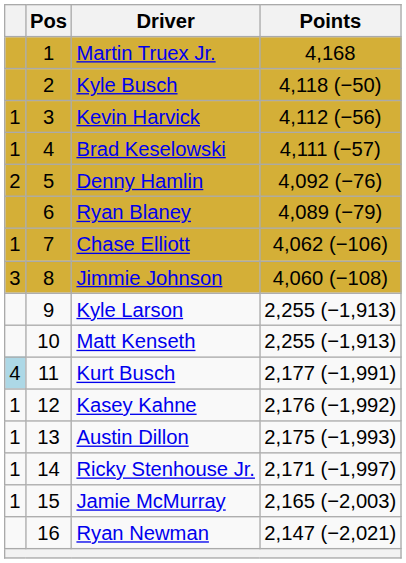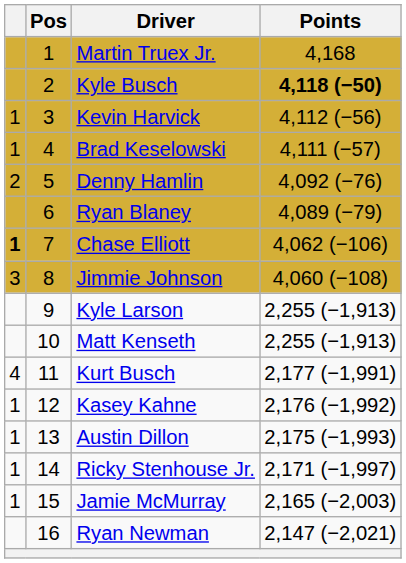(330, 85) normal -> (330, 85) bold
(15, 245) normal -> (15, 245) bold
(15, 373) lightblue background -> (15, 373) no background
